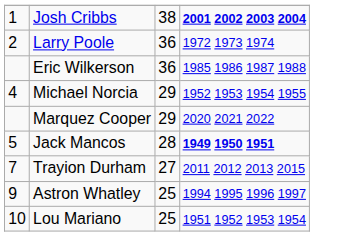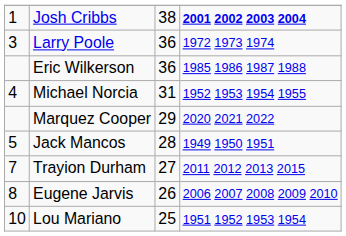(13, 43) 2 -> (13, 43) 3
(167, 93) 29 -> (167, 93) 31
(228, 144) bold -> (228, 144) normal
+ row: (83, 193)
- row: (87, 193)
